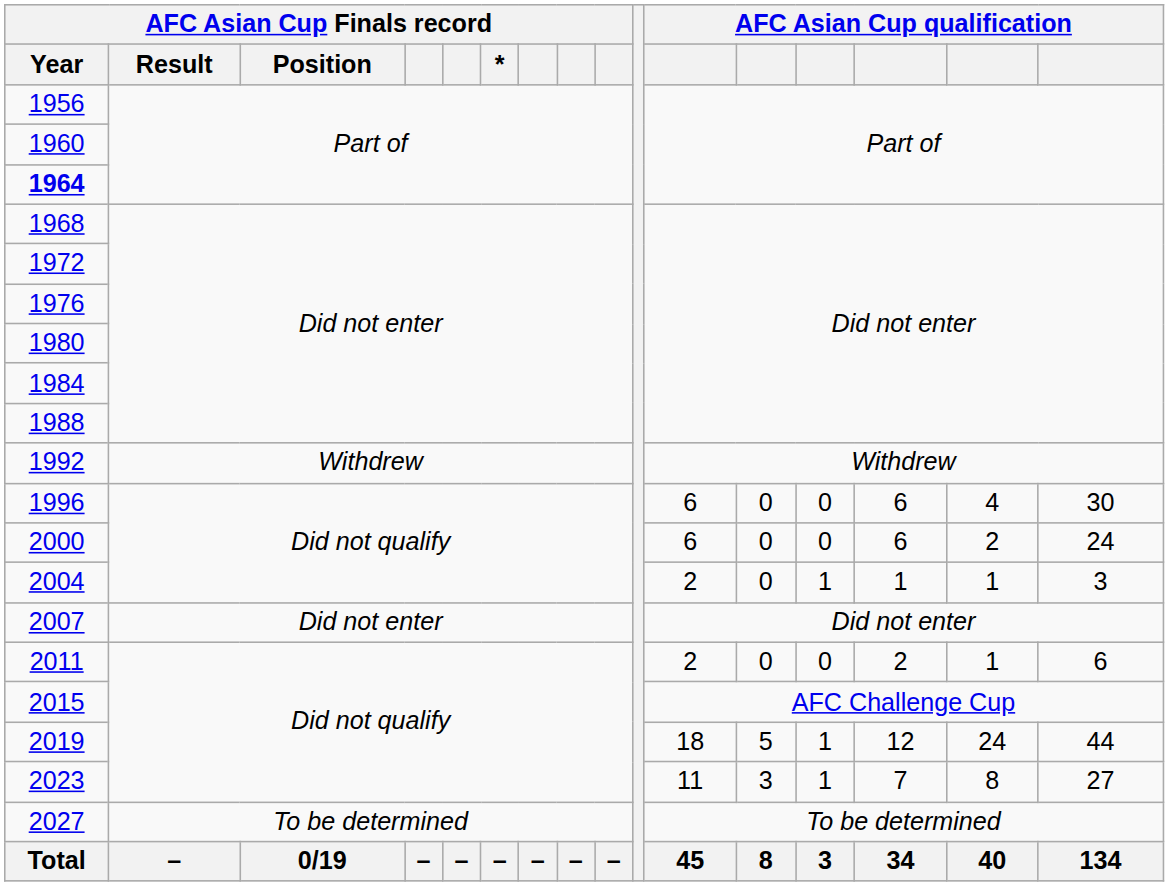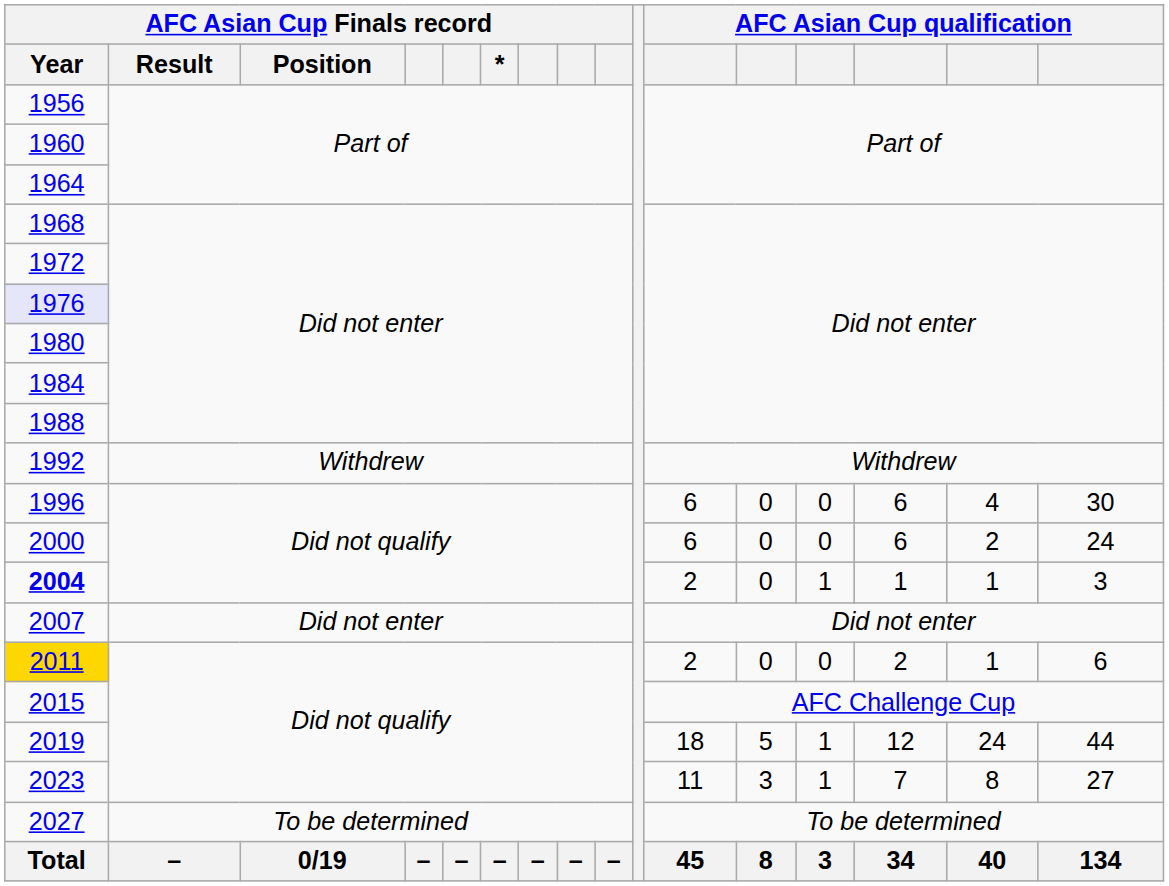(57, 183) bold -> (57, 183) normal
(57, 303) no background -> (57, 303) lavender background
(57, 582) normal -> (57, 582) bold
(57, 661) no background -> (57, 661) gold background
